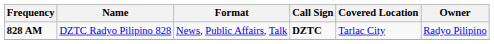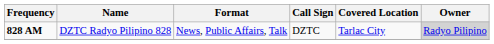(307, 30) bold -> (306, 30) normal
(455, 30) no background -> (455, 30) lightgrey background
